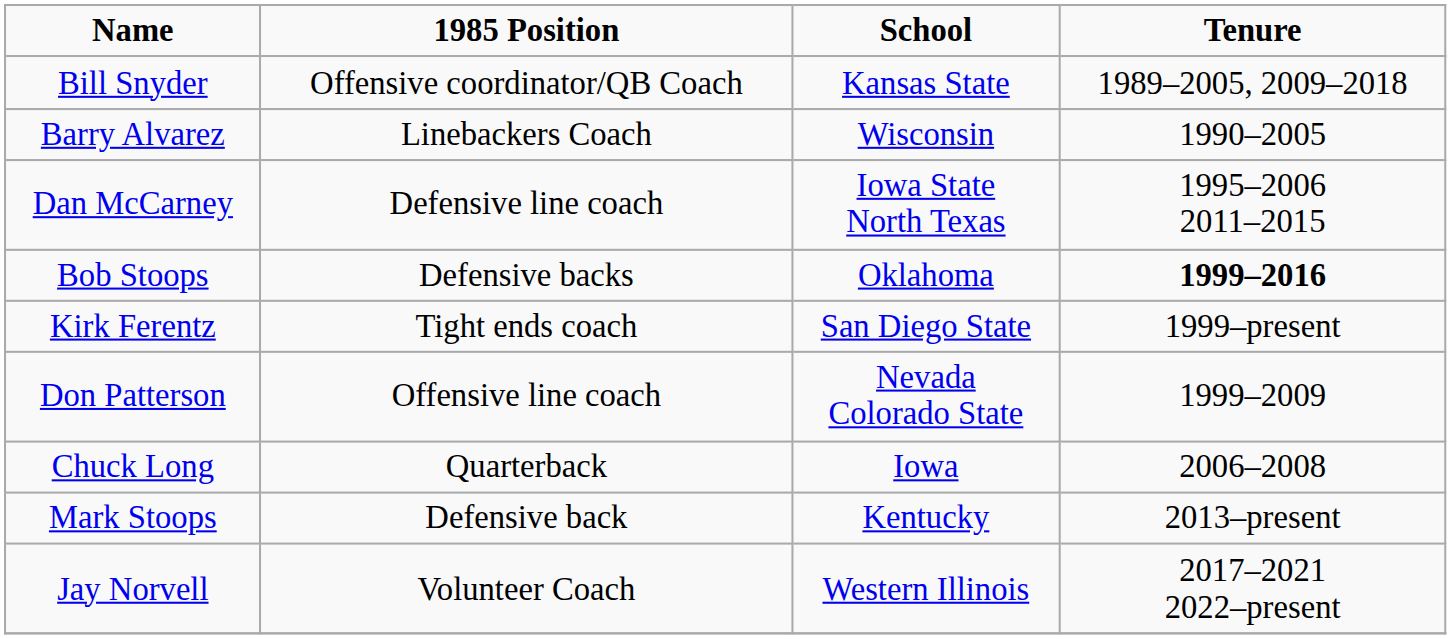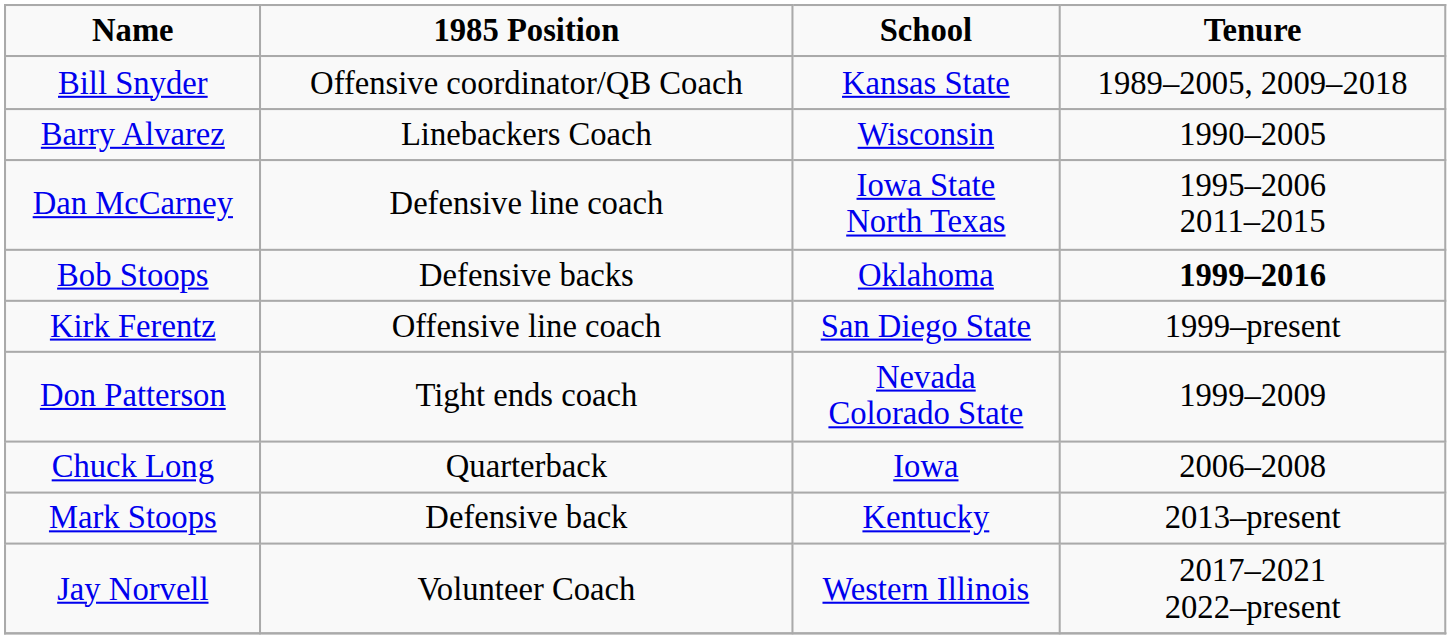(526, 325) Tight ends coach -> (526, 325) Offensive line coach
(526, 396) Offensive line coach -> (526, 396) Tight ends coach
